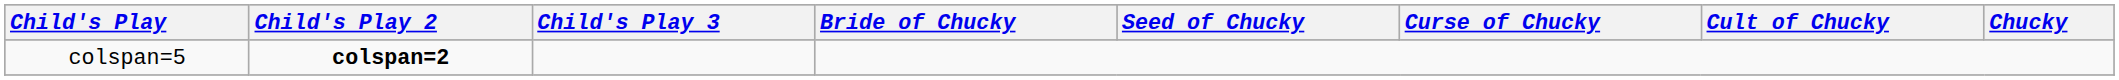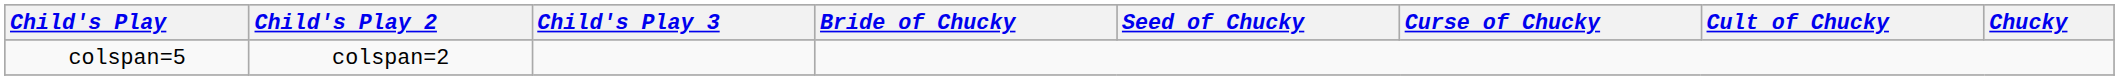(391, 58) bold -> (391, 58) normal
